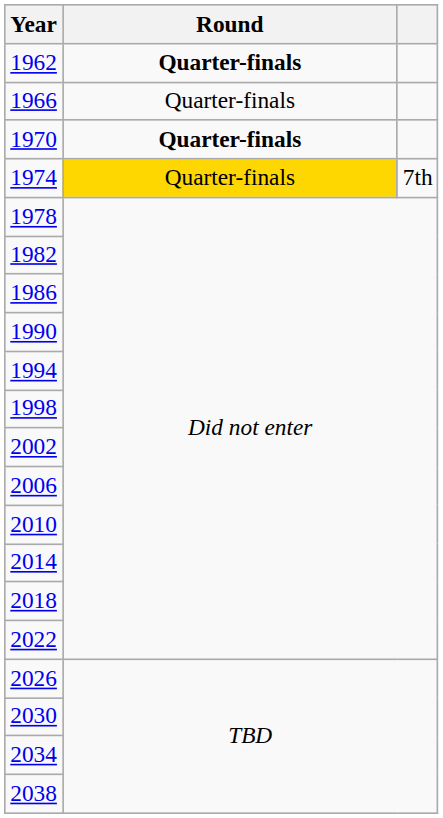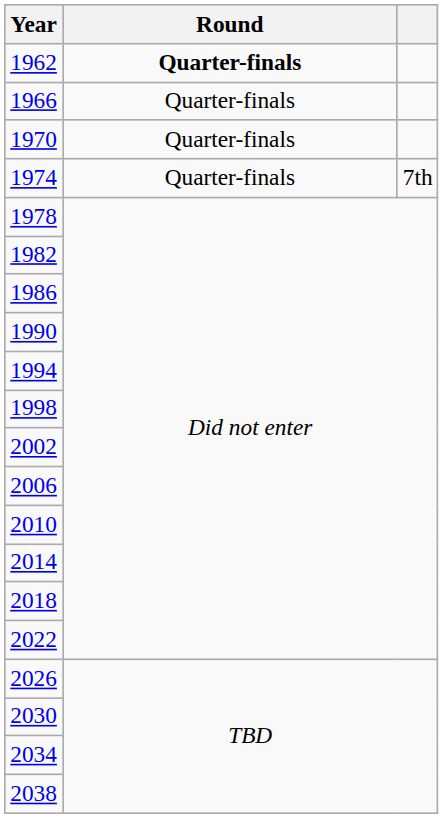(230, 139) bold -> (230, 139) normal
(230, 178) gold background -> (230, 178) no background
